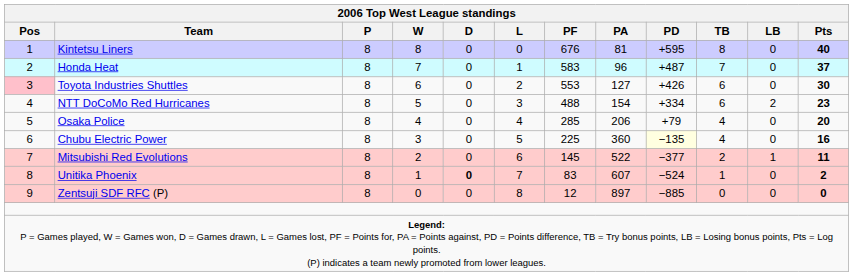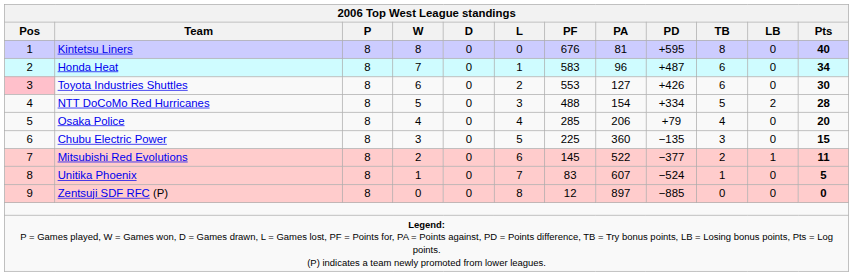(722, 67) 7 -> (722, 67) 6
(823, 67) 37 -> (823, 67) 34
(722, 103) 6 -> (722, 103) 5
(823, 103) 23 -> (823, 103) 28
(671, 139) lightyellow background -> (671, 139) no background
(722, 139) 4 -> (722, 139) 3
(823, 139) 16 -> (823, 139) 15
(469, 175) bold -> (469, 175) normal
(823, 175) 2 -> (823, 175) 5
